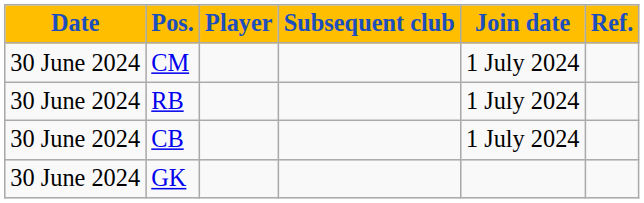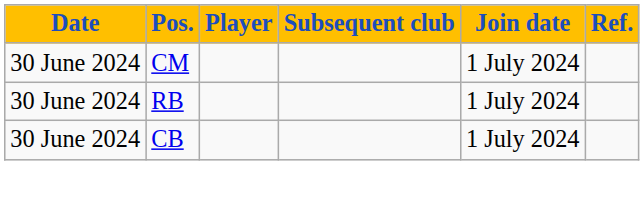- row: (169, 178)
